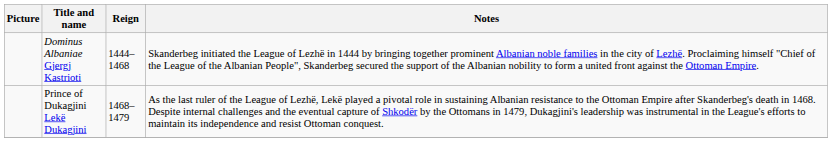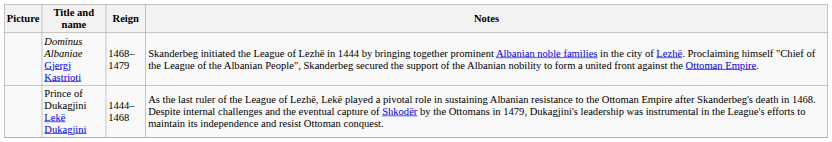(121, 59) 1444–1468 -> (121, 59) 1468–1479
(121, 111) 1468–1479 -> (121, 111) 1444–1468
